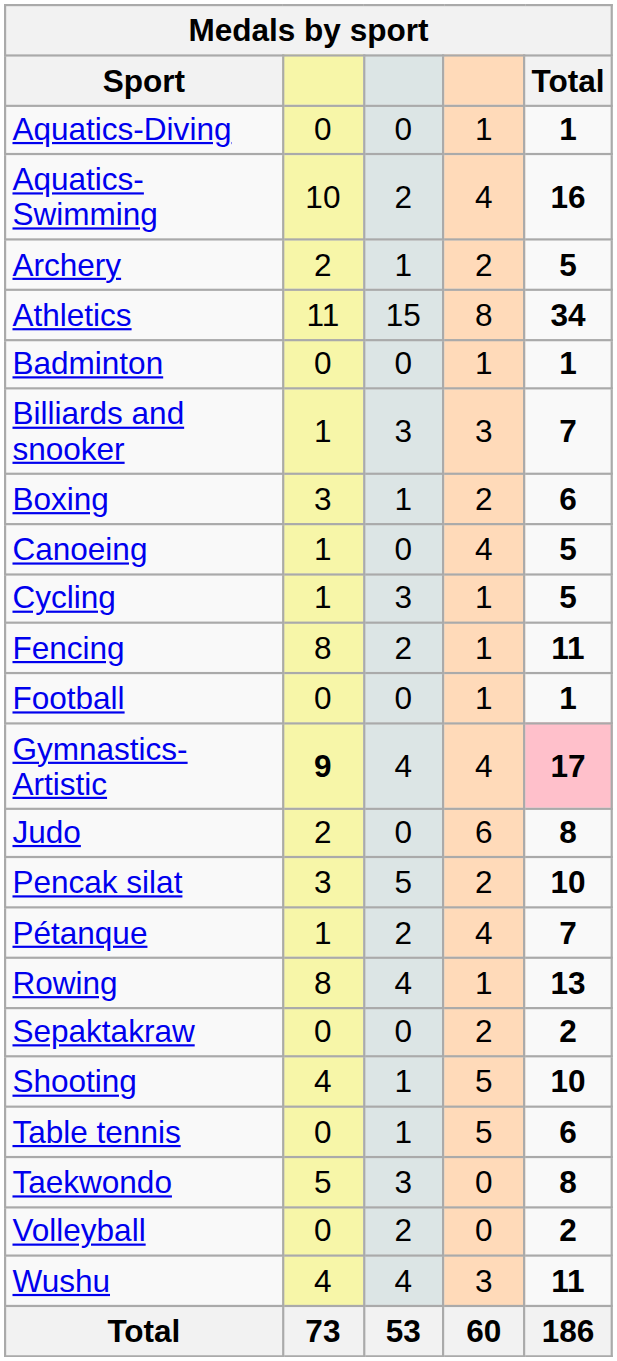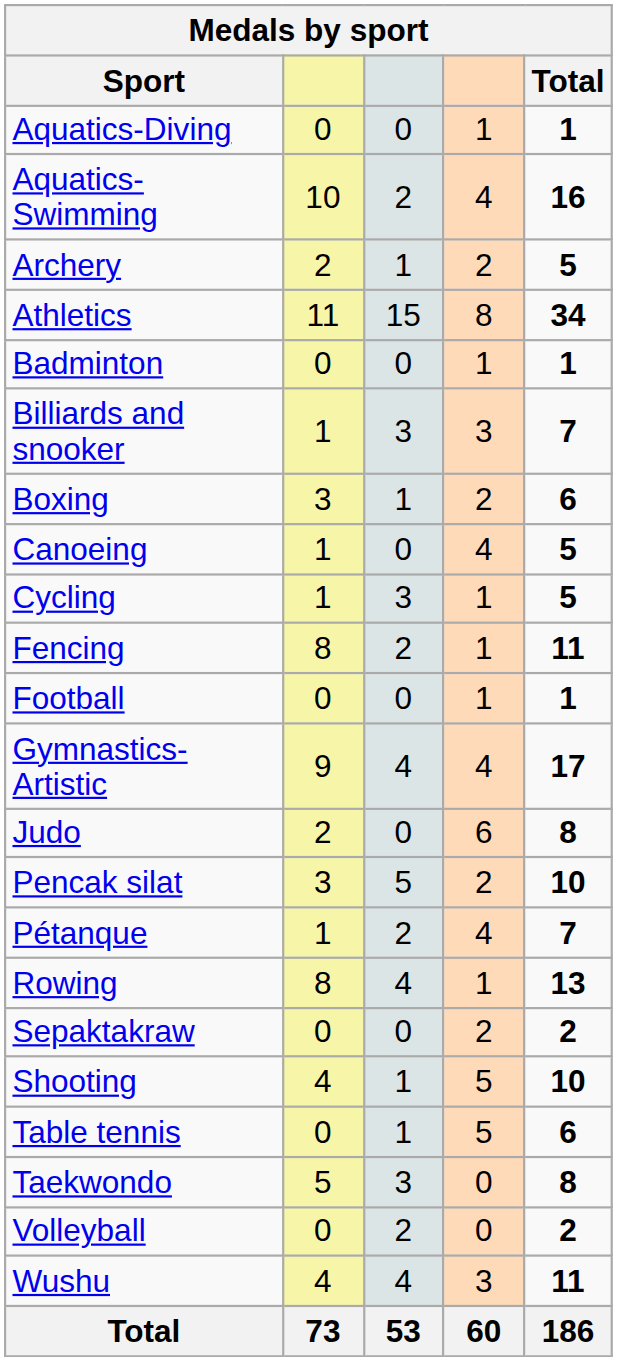(323, 766) bold -> (323, 766) normal
(568, 766) pink background -> (568, 766) no background
